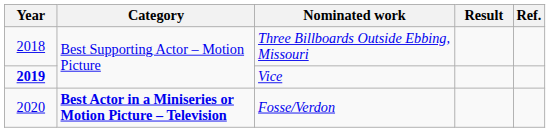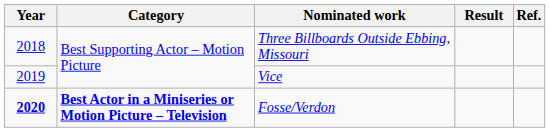(31, 76) bold -> (31, 76) normal
(31, 107) normal -> (31, 107) bold
